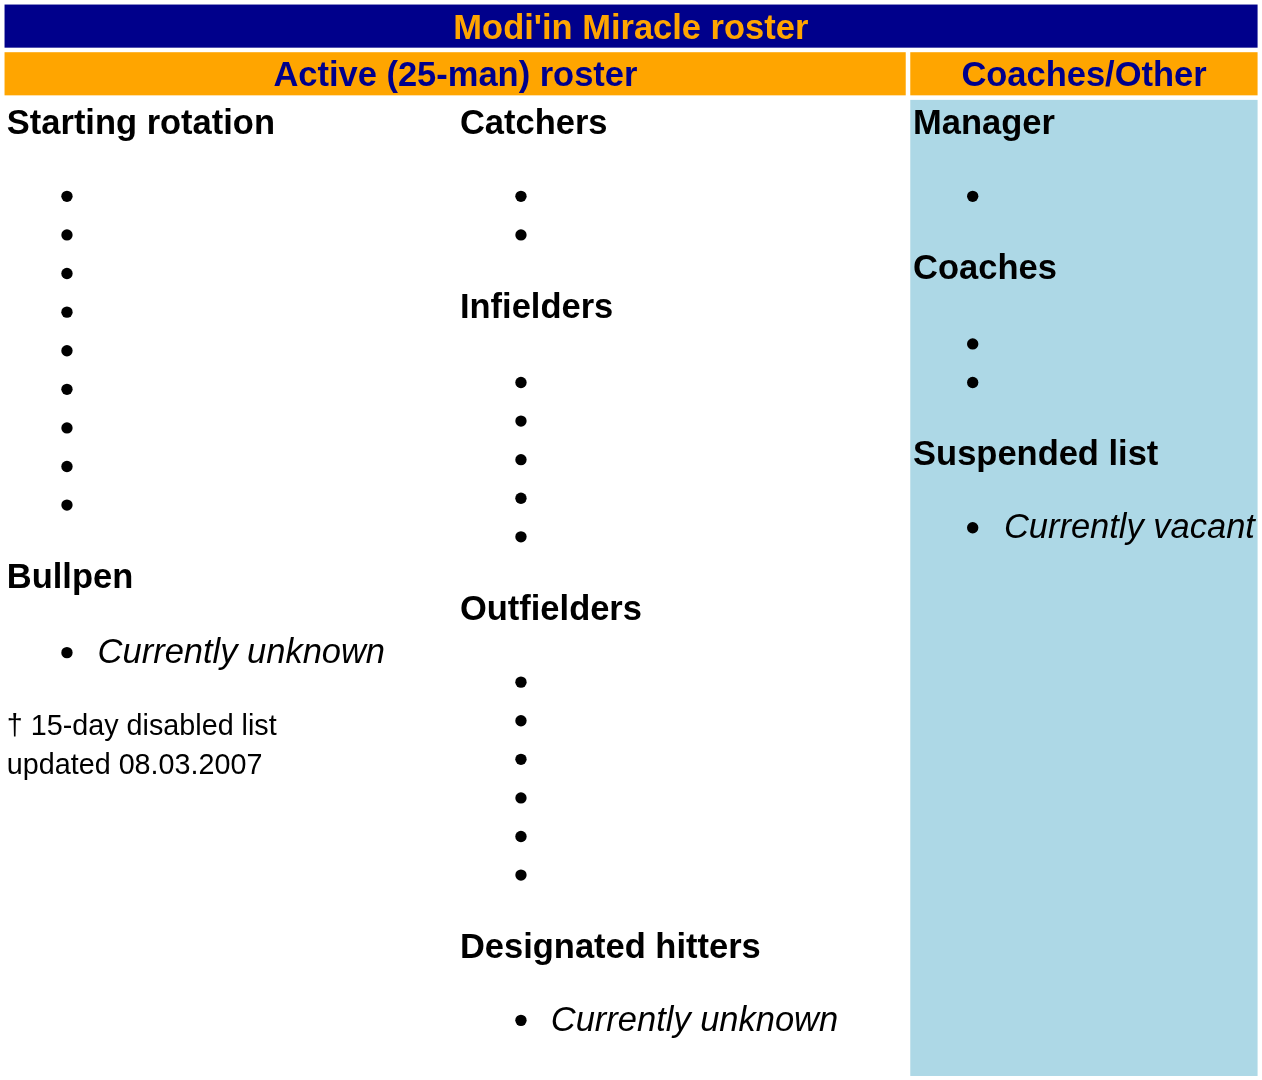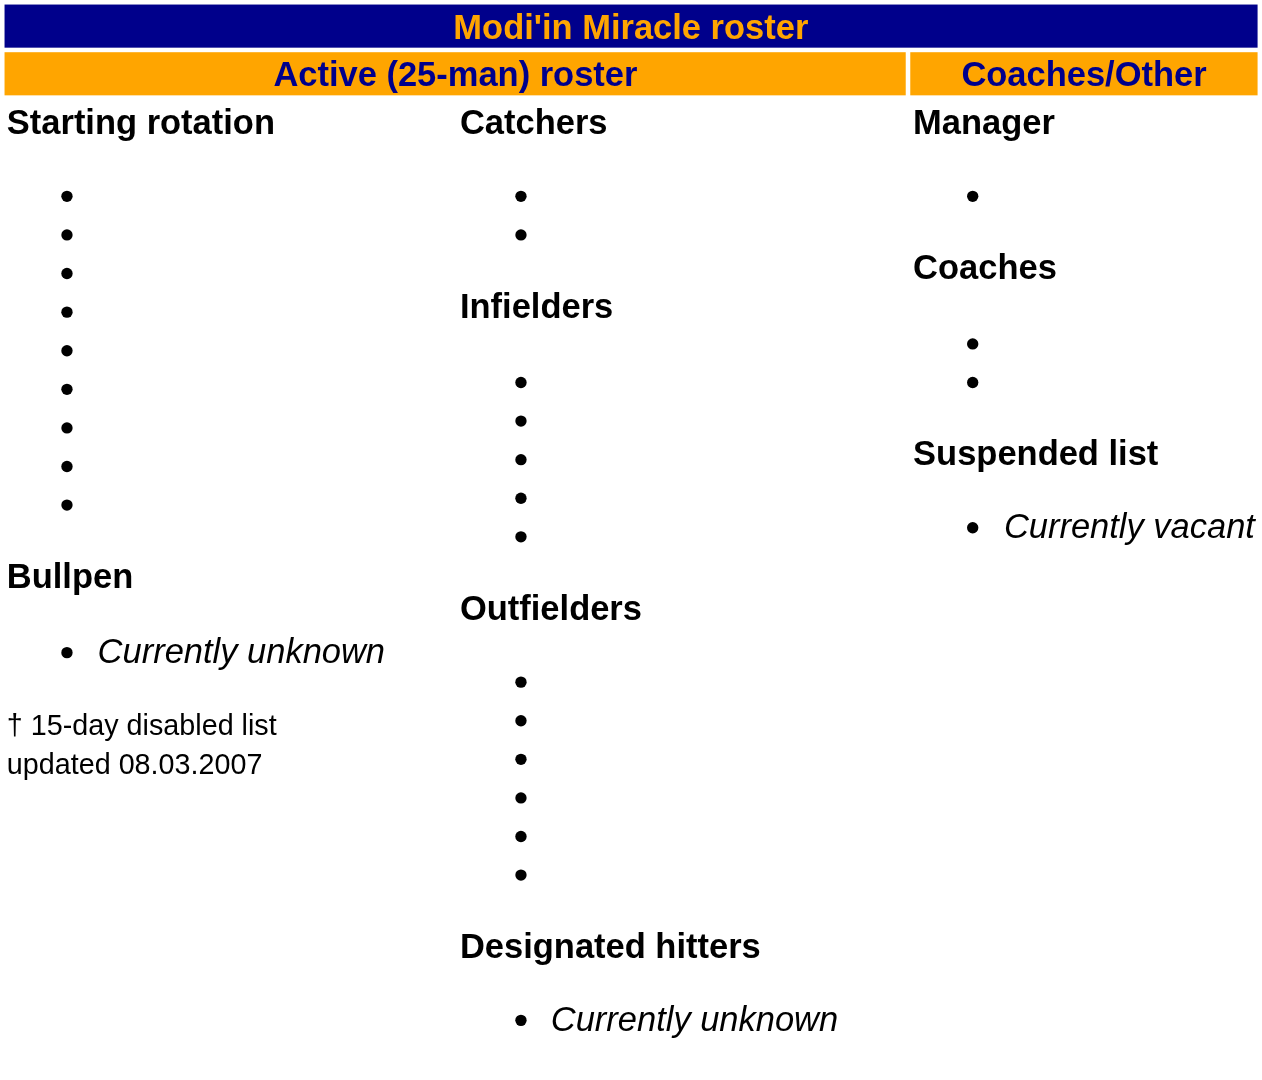(1084, 323) lightblue background -> (1084, 323) no background
